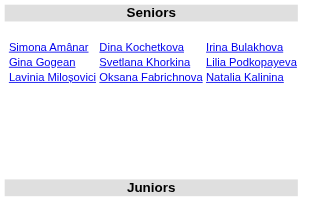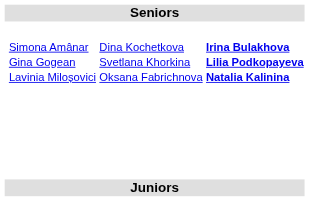(251, 62) normal -> (255, 61) bold
